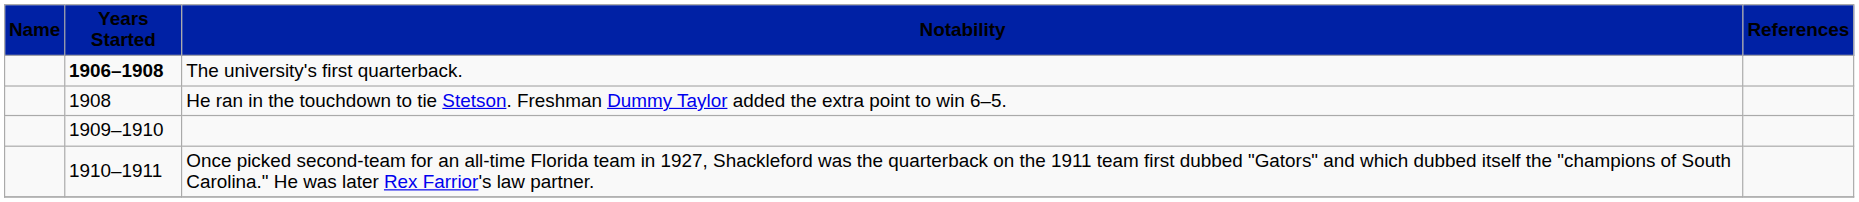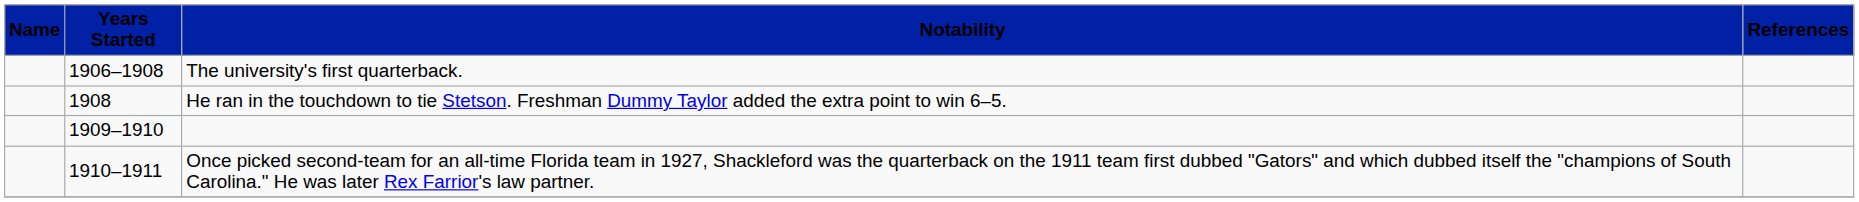(116, 70) bold -> (116, 70) normal
